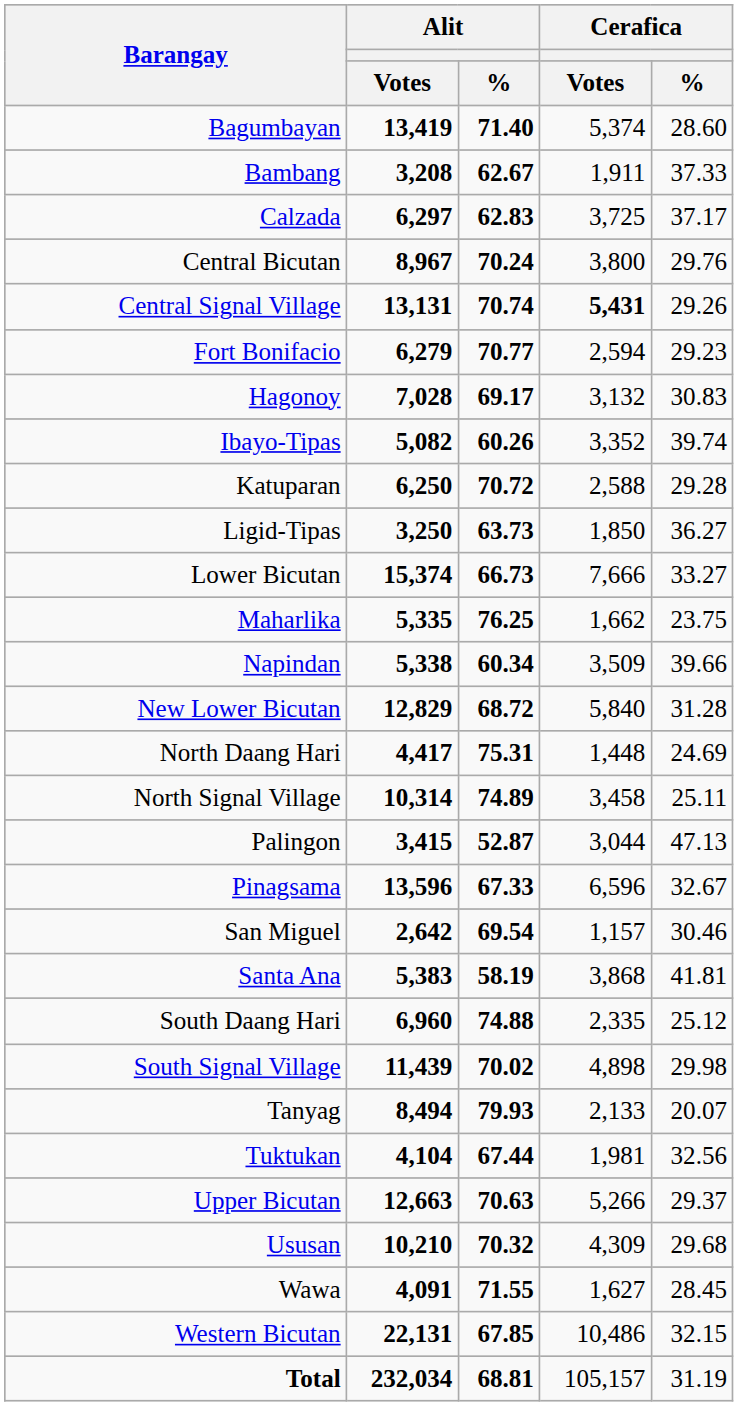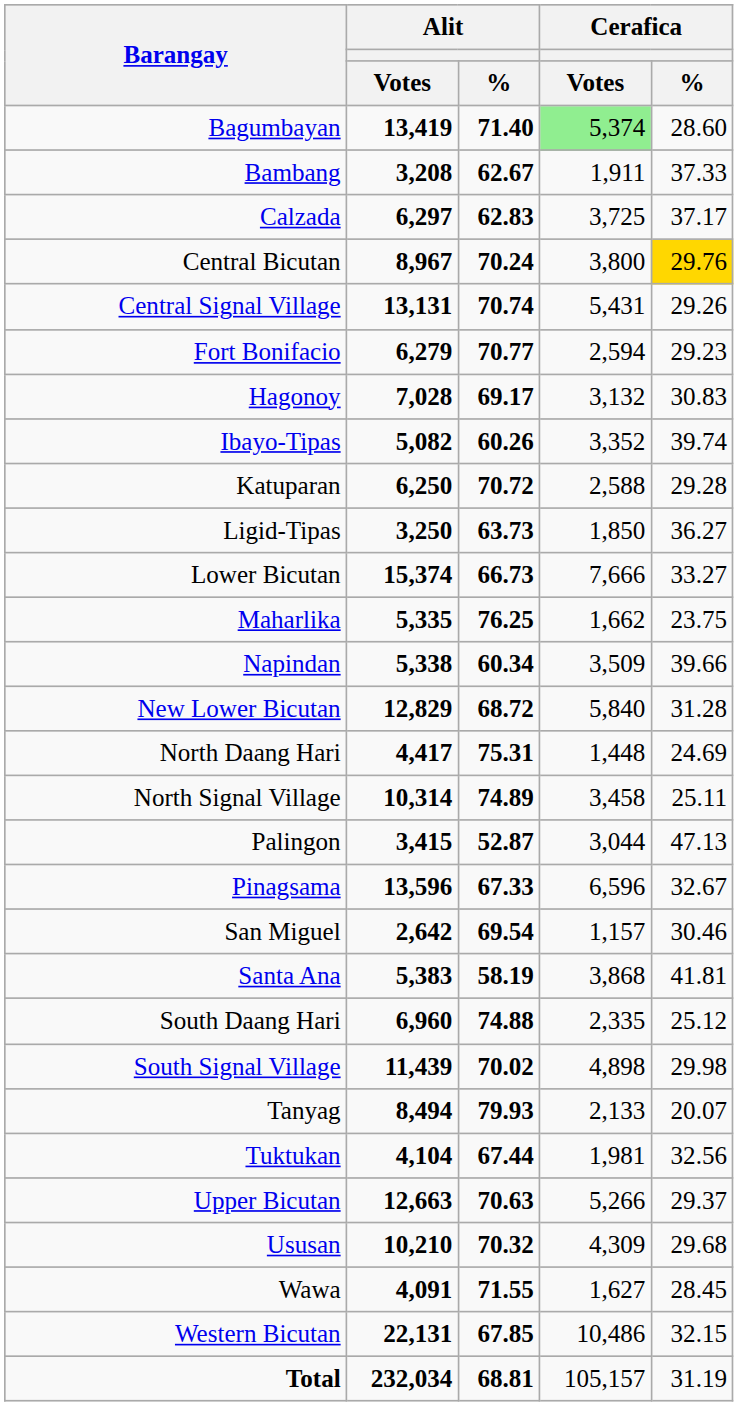(617, 127) no background -> (617, 127) lightgreen background
(699, 261) no background -> (699, 261) gold background
(617, 306) bold -> (617, 306) normal
